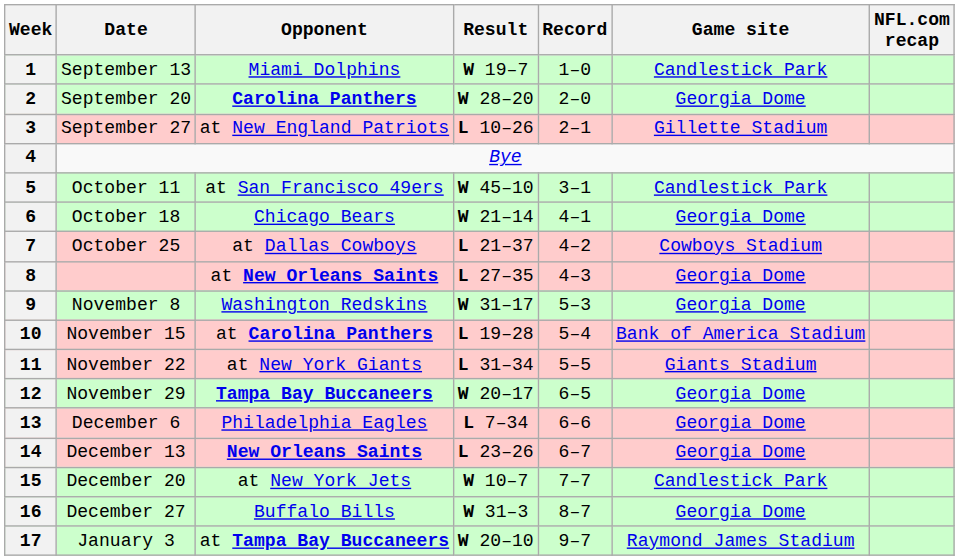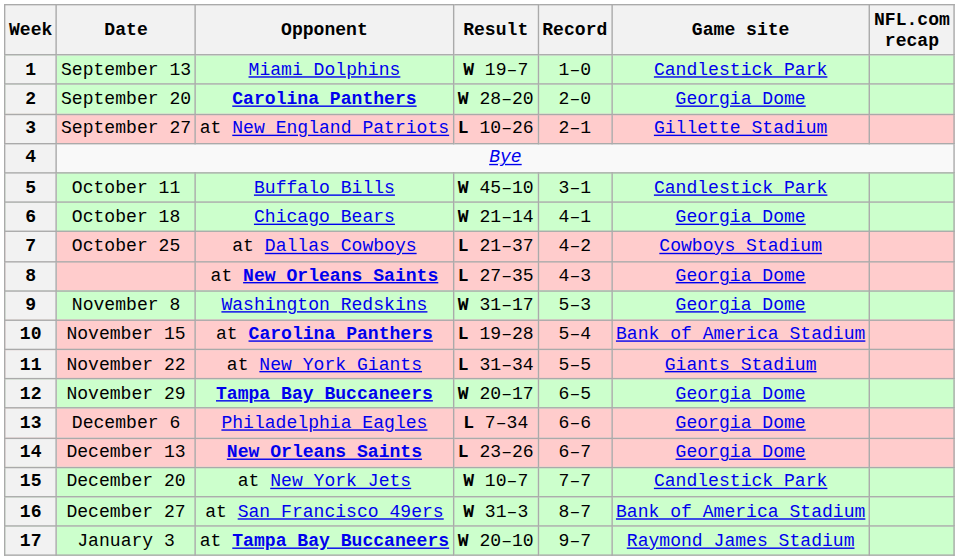(324, 188) at San Francisco 49ers -> (324, 188) Buffalo Bills
(324, 511) Buffalo Bills -> (324, 511) at San Francisco 49ers
(741, 511) Georgia Dome -> (741, 511) Bank of America Stadium
